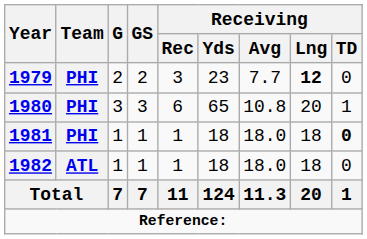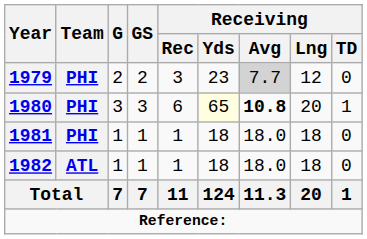(265, 78) no background -> (265, 78) lightgrey background
(311, 78) bold -> (311, 78) normal
(219, 107) no background -> (219, 107) lightyellow background
(265, 107) normal -> (265, 107) bold
(346, 136) bold -> (346, 136) normal
